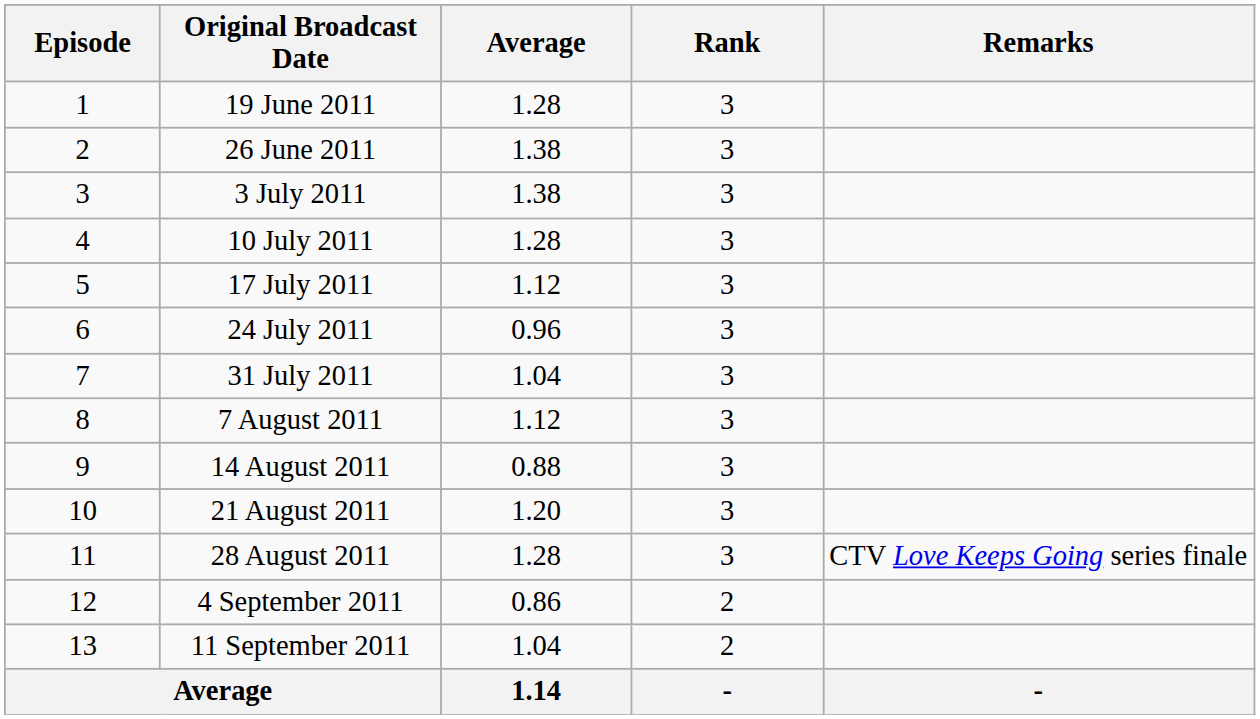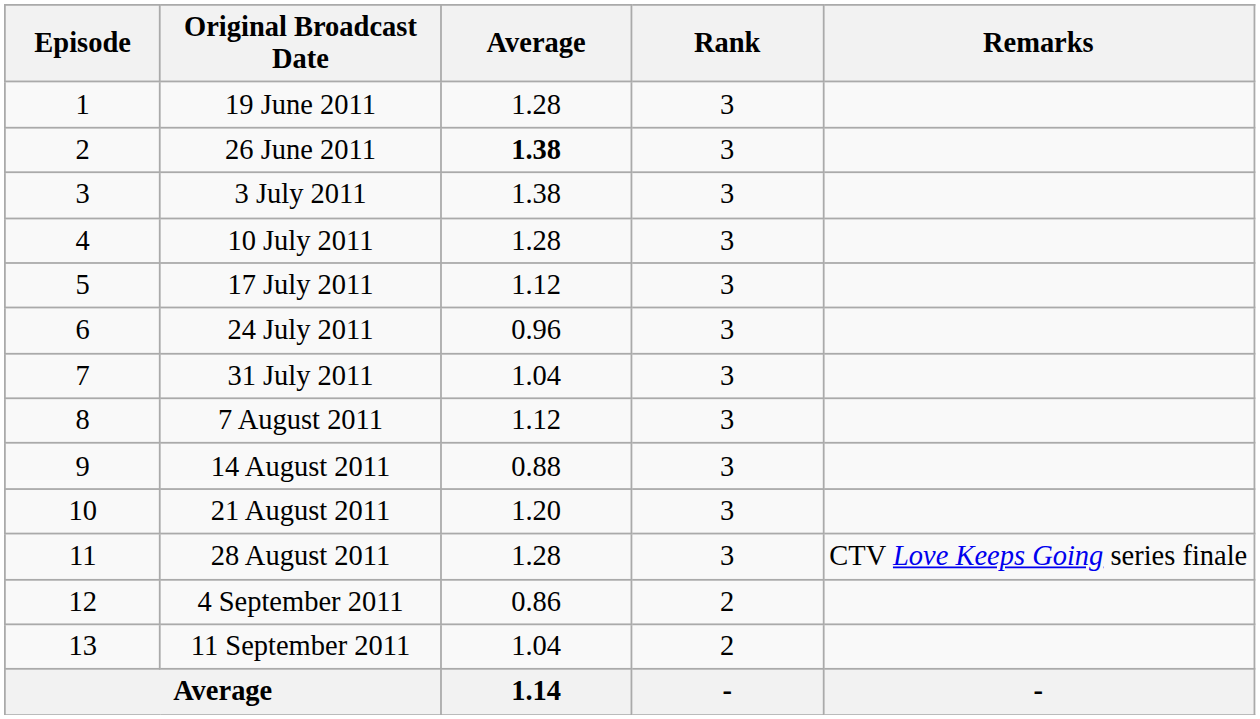(536, 149) normal -> (536, 149) bold
